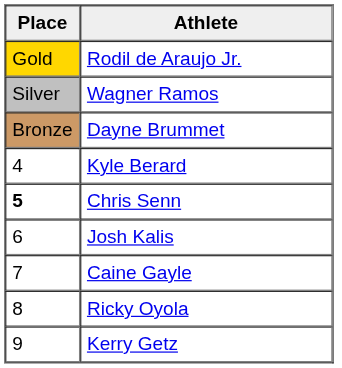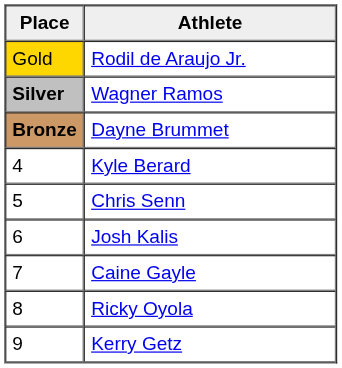(36, 94) normal -> (38, 94) bold
(42, 130) normal -> (45, 130) bold
(18, 201) bold -> (18, 201) normal
